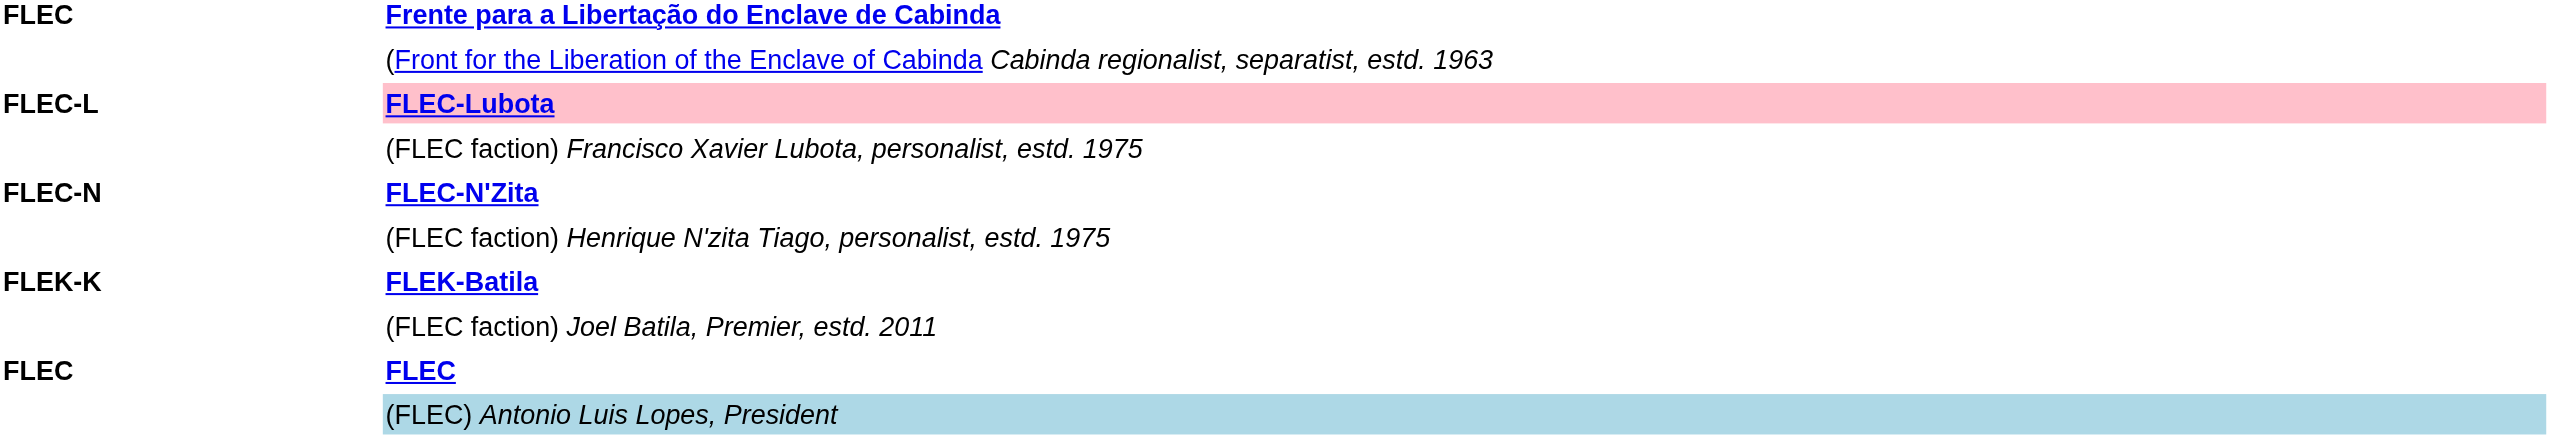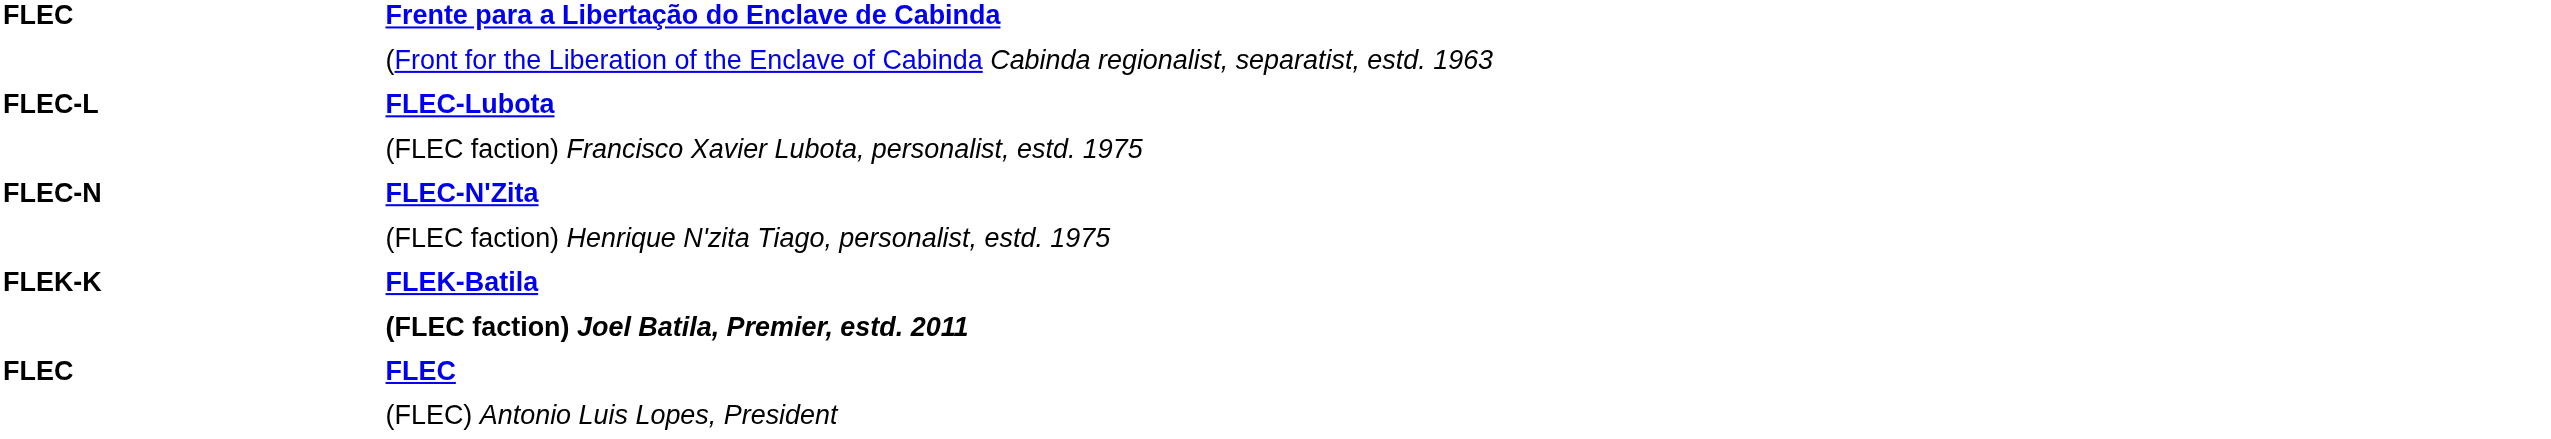(470, 104) pink background -> (470, 104) no background
(661, 326) normal -> (677, 324) bold
(612, 415) lightblue background -> (612, 415) no background
